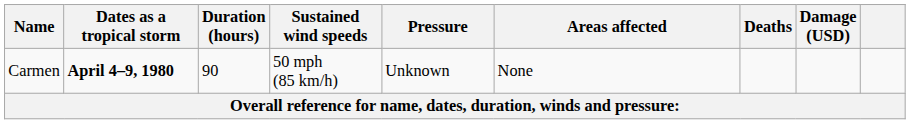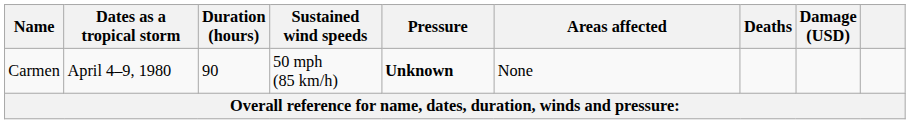(121, 70) bold -> (119, 70) normal
(418, 70) normal -> (419, 70) bold
